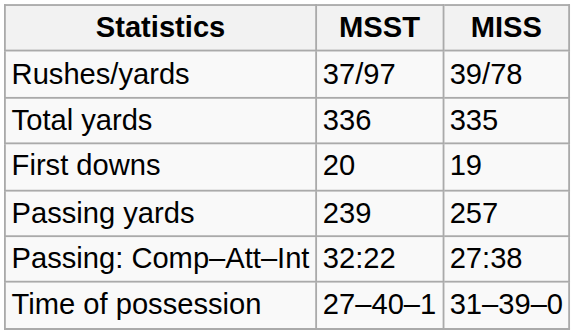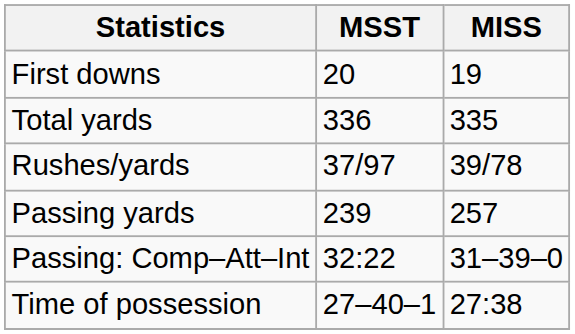rows swapped: (86, 166) <-> (101, 73)
(486, 258) 27:38 -> (506, 258) 31–39–0
(506, 304) 31–39–0 -> (486, 304) 27:38
